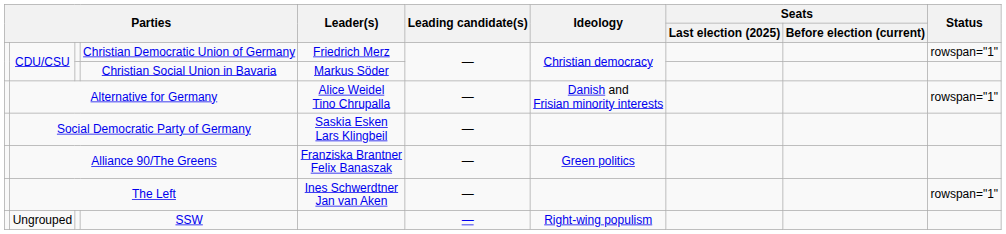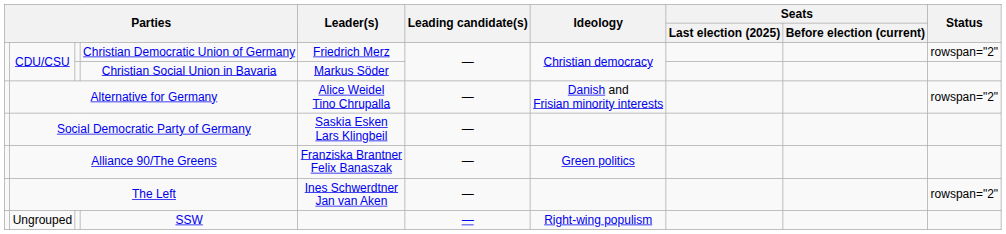(964, 52) rowspan="1" -> (964, 52) rowspan="2"
(964, 96) rowspan="1" -> (964, 96) rowspan="2"
(964, 194) rowspan="1" -> (964, 194) rowspan="2"
